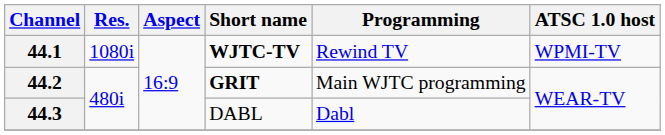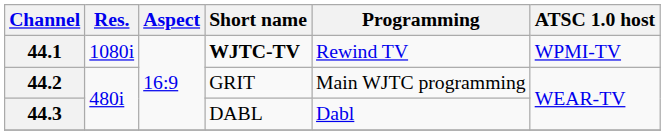(234, 82) bold -> (232, 82) normal
